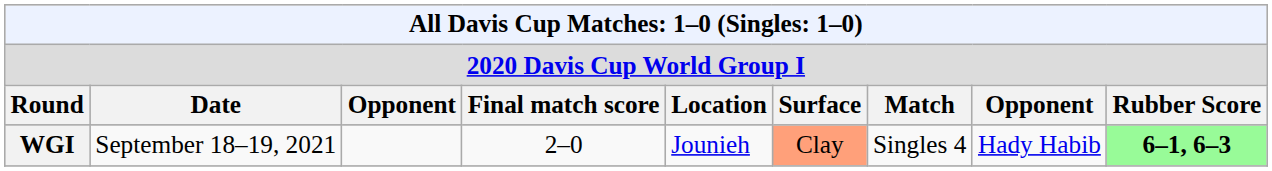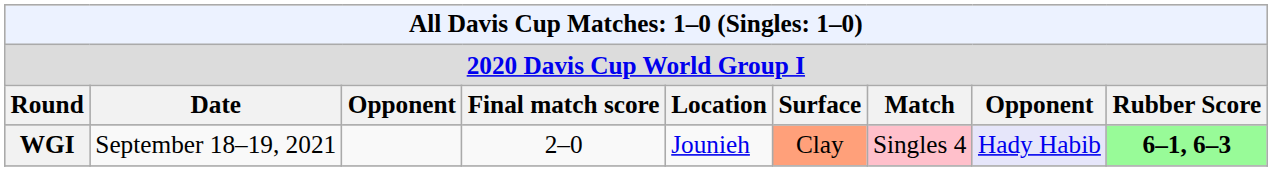(920, 144) no background -> (920, 144) pink background
(1039, 144) no background -> (1039, 144) lavender background
